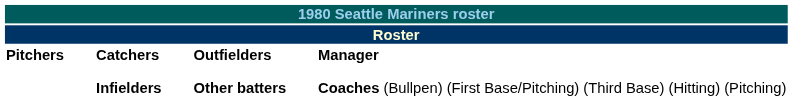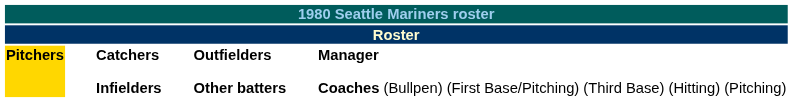(35, 55) no background -> (35, 55) gold background
